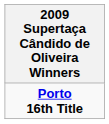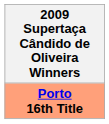(55, 100) no background -> (55, 100) lightsalmon background
